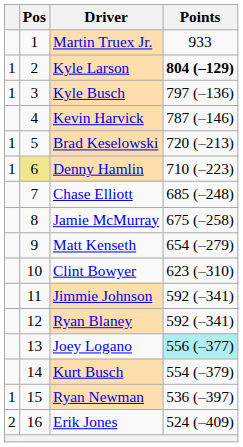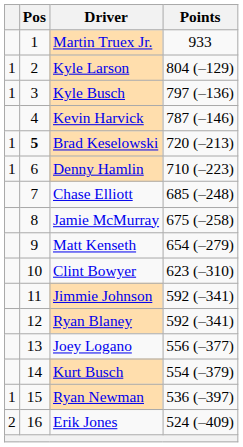(200, 67) bold -> (200, 67) normal
(34, 143) normal -> (34, 143) bold
(34, 169) khaki background -> (34, 169) no background
(200, 346) paleturquoise background -> (200, 346) no background
